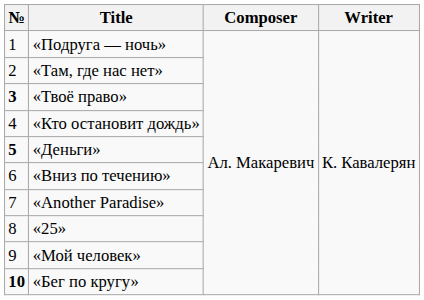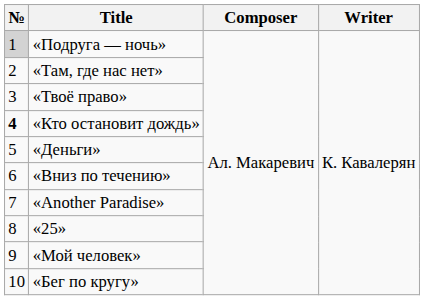(13, 44) no background -> (13, 44) lightgrey background
(13, 96) bold -> (13, 96) normal
(13, 123) normal -> (13, 123) bold
(13, 149) bold -> (13, 149) normal
(17, 281) bold -> (17, 281) normal
